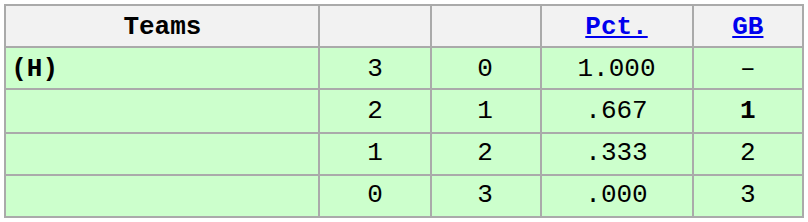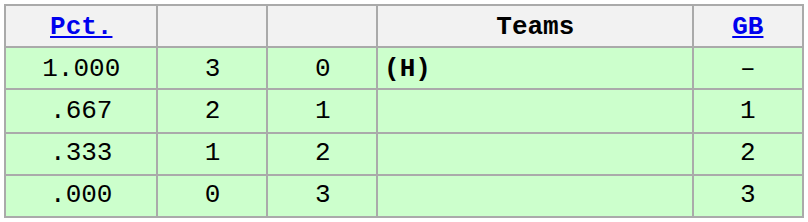columns swapped: (162, 26) <-> (616, 26)
(748, 111) bold -> (748, 111) normal
